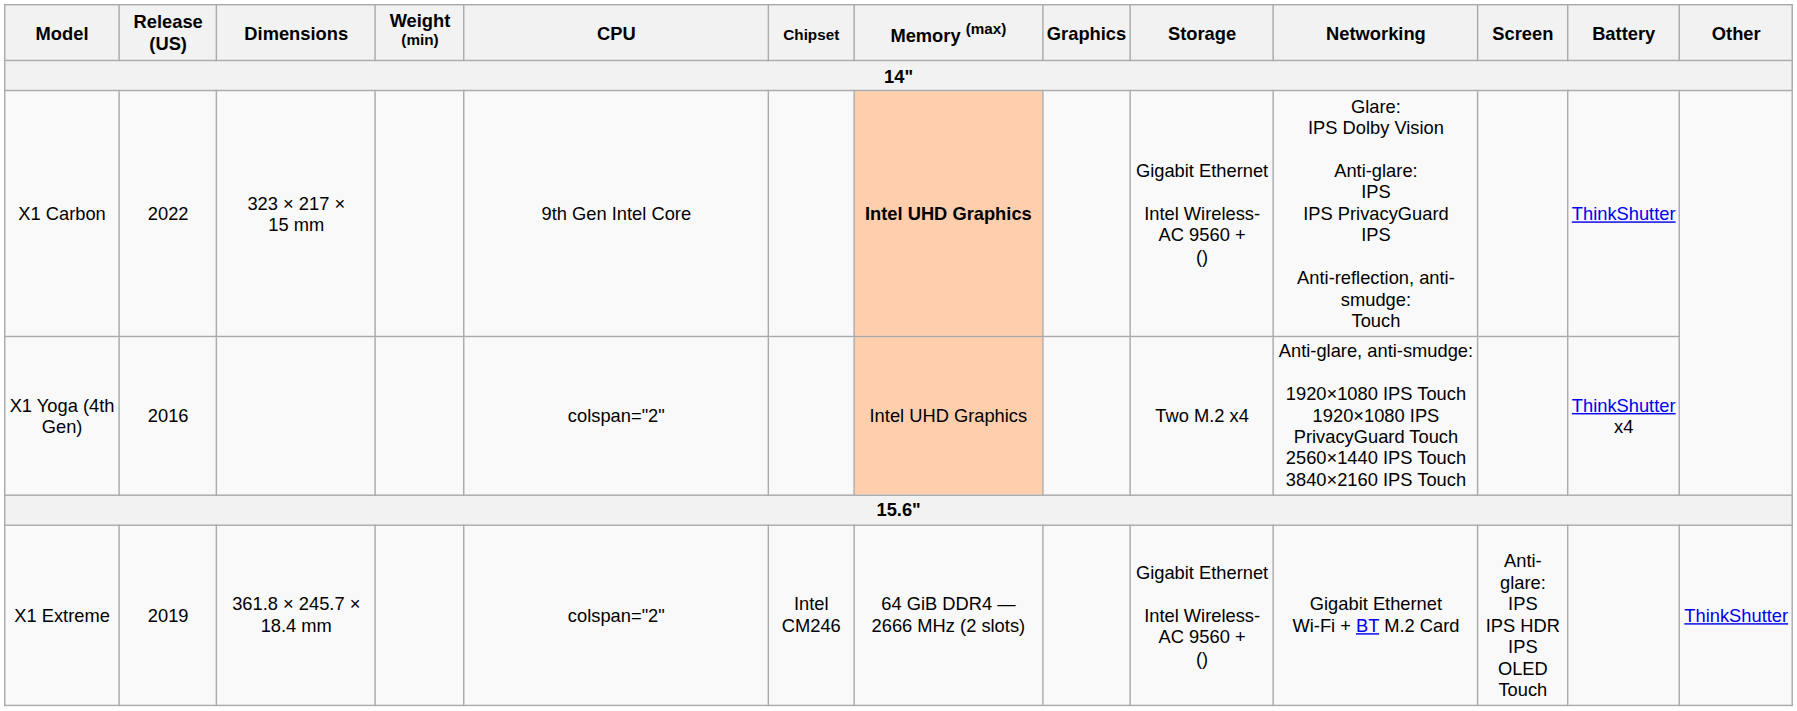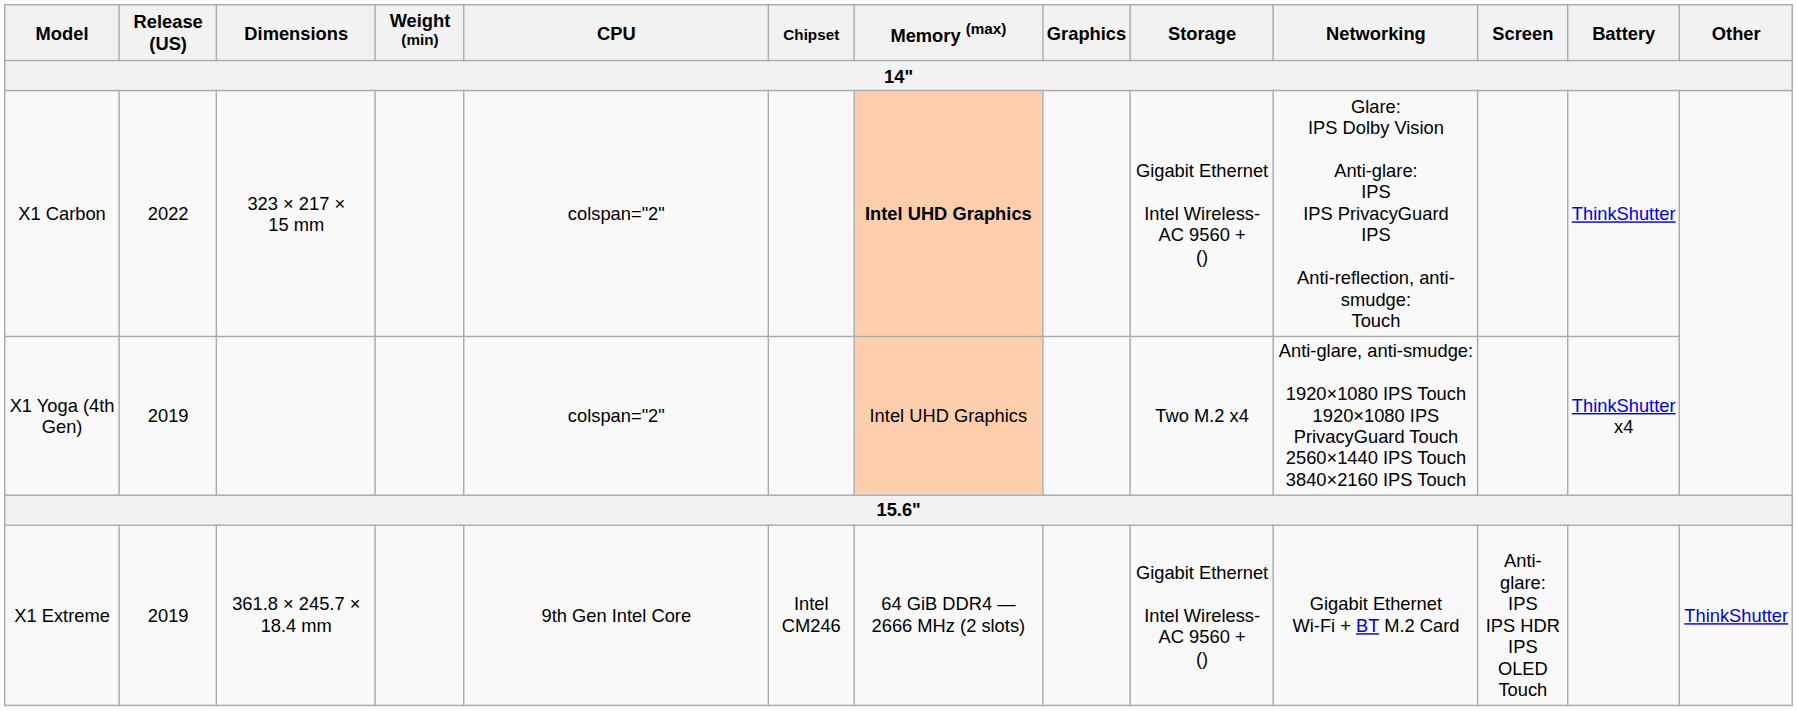(616, 213) 9th Gen Intel Core -> (616, 213) colspan="2"
(168, 415) 2016 -> (168, 415) 2019
(616, 615) colspan="2" -> (616, 615) 9th Gen Intel Core
